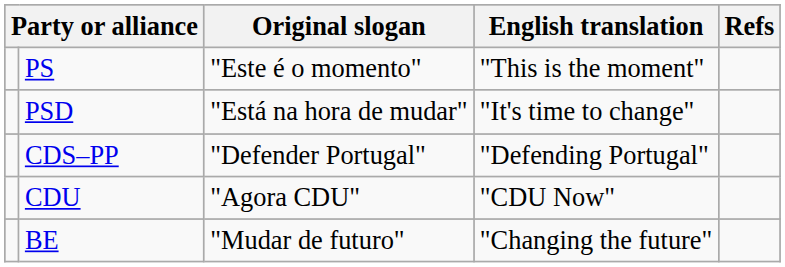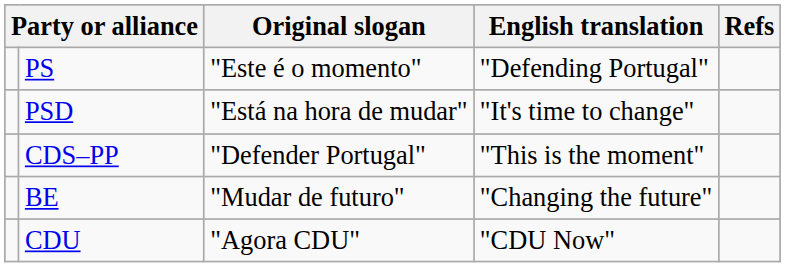(592, 68) "This is the moment" -> (594, 68) "Defending Portugal"
(594, 153) "Defending Portugal" -> (592, 153) "This is the moment"
rows swapped: (42, 239) <-> (53, 196)
